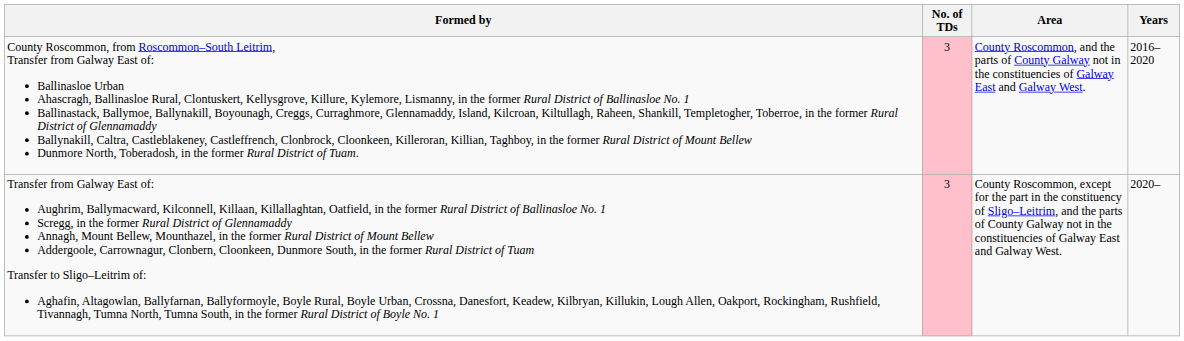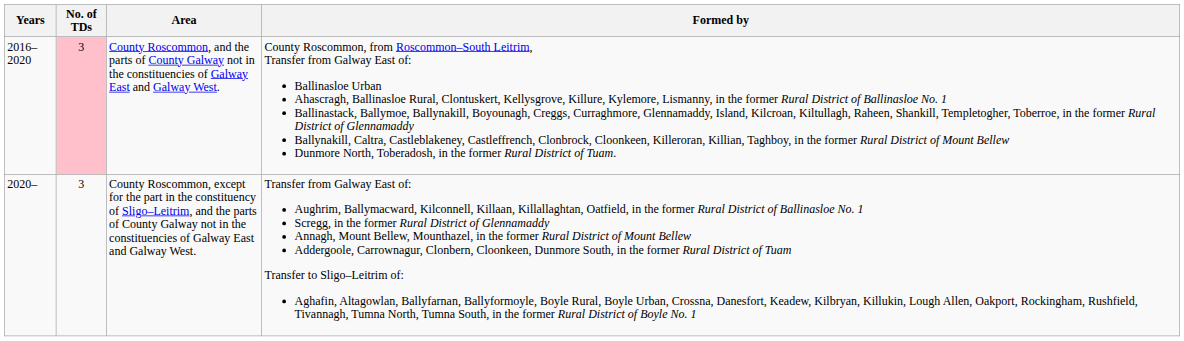columns swapped: (1154, 20) <-> (463, 20)
(947, 184) pink background -> (81, 184) no background
